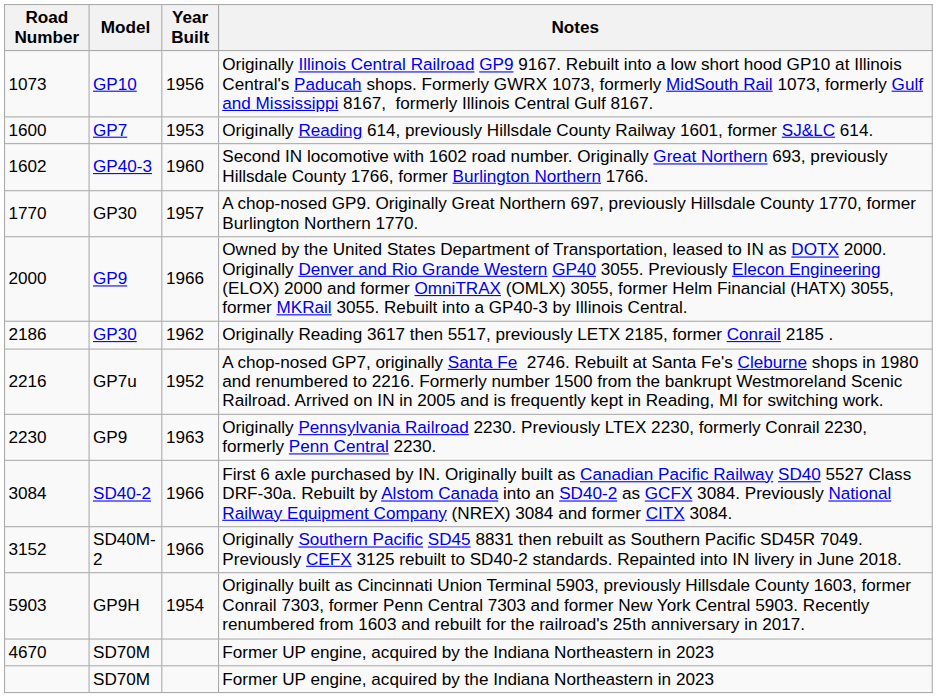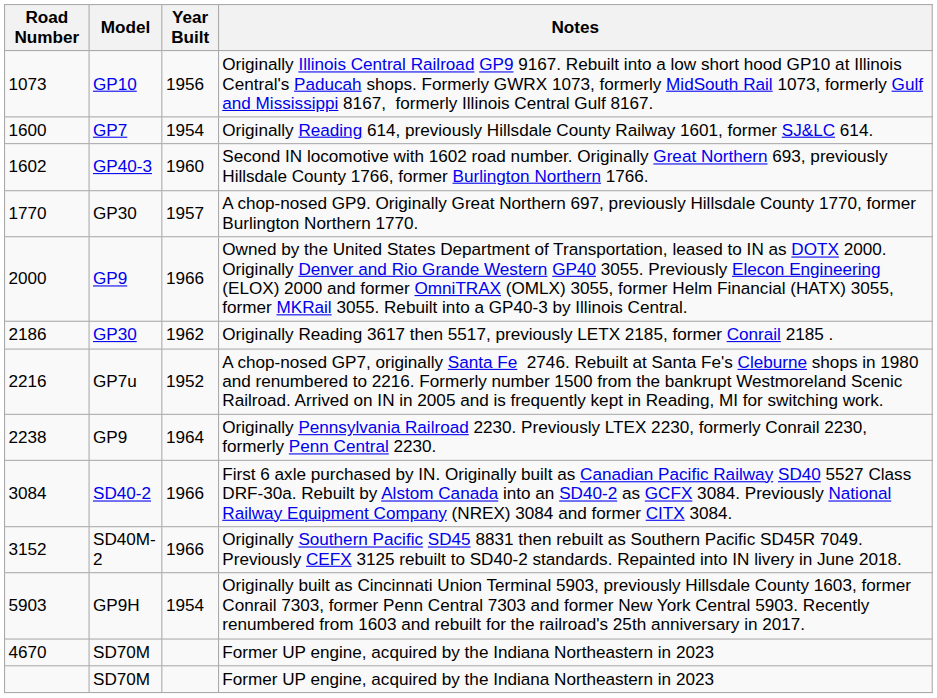(185, 130) 1953 -> (185, 130) 1954
(28, 437) 2230 -> (28, 437) 2238
(185, 437) 1963 -> (185, 437) 1964
